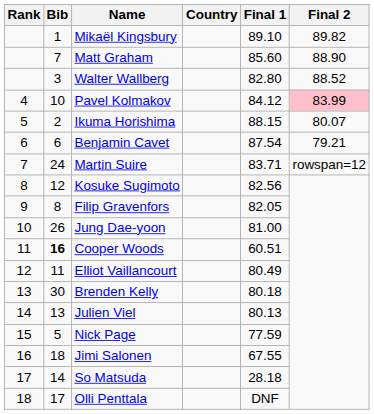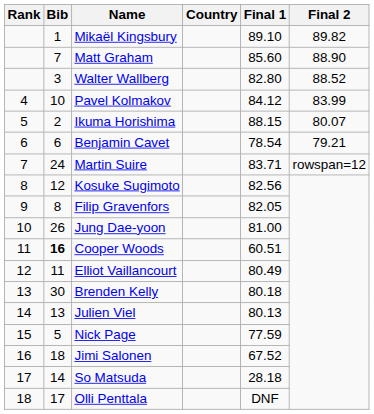(329, 100) pink background -> (329, 100) no background
(265, 143) 87.54 -> (265, 143) 78.54
(265, 356) 67.55 -> (265, 356) 67.52
